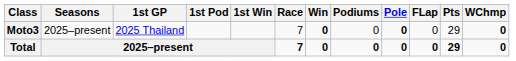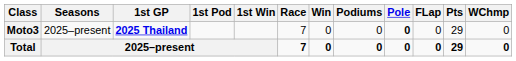(150, 30) normal -> (151, 30) bold
(325, 30) bold -> (328, 30) normal
(503, 30) bold -> (506, 30) normal
